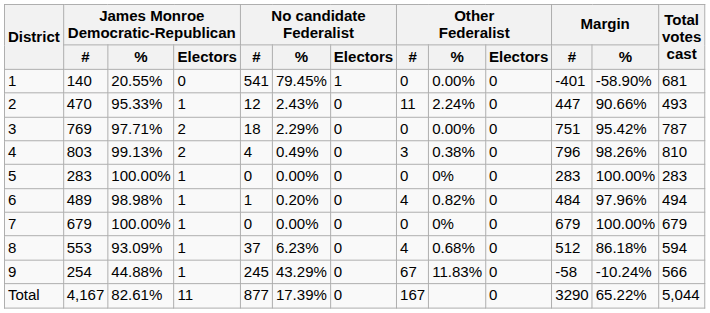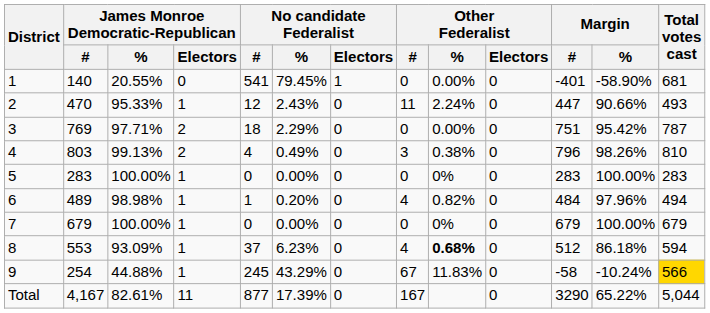(453, 248) normal -> (453, 248) bold
(675, 271) no background -> (675, 271) gold background
